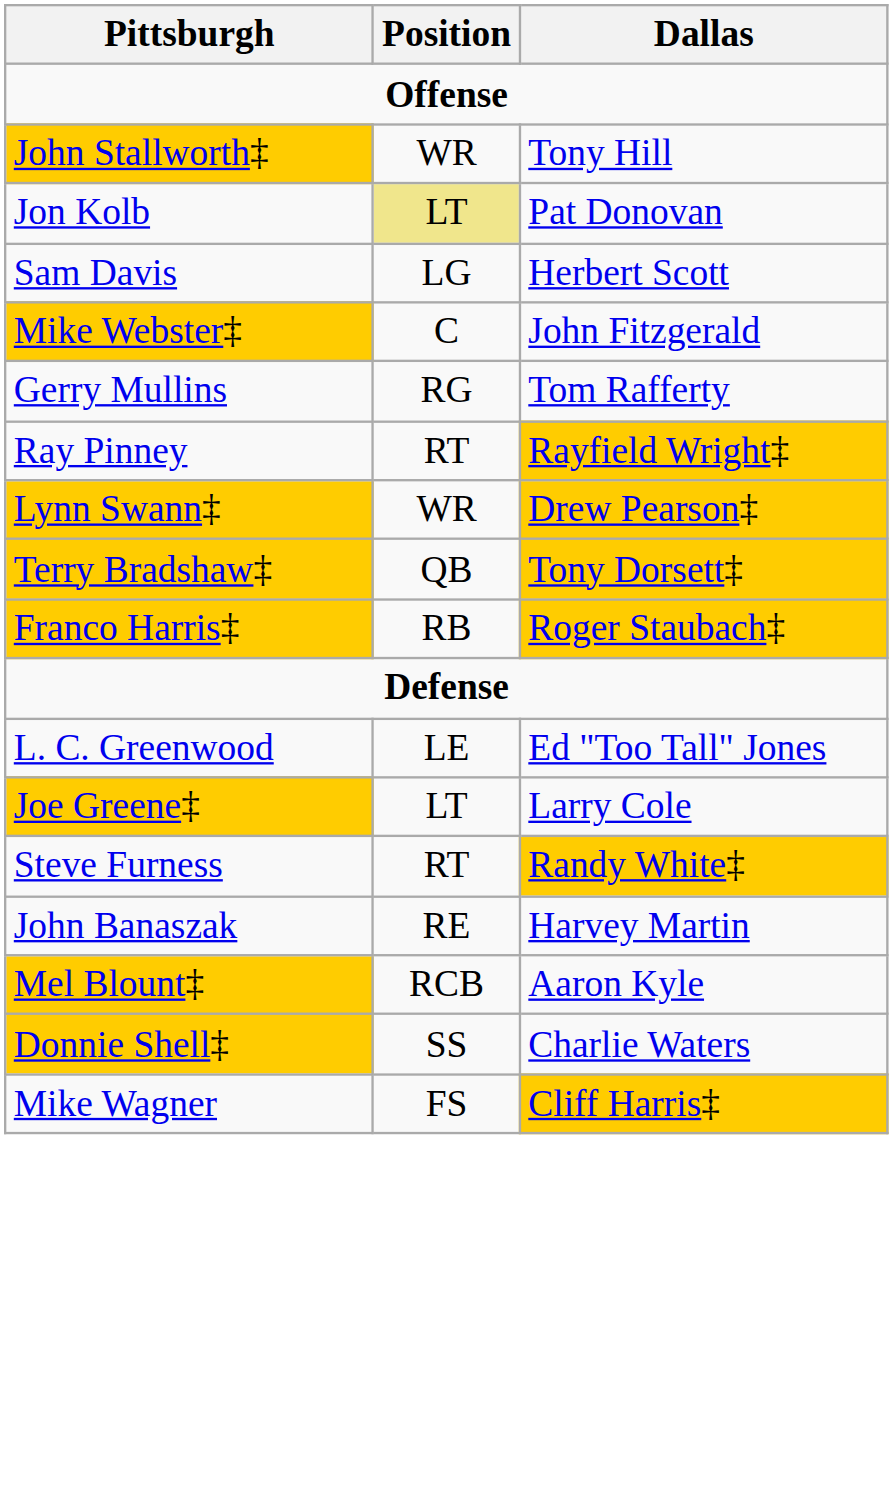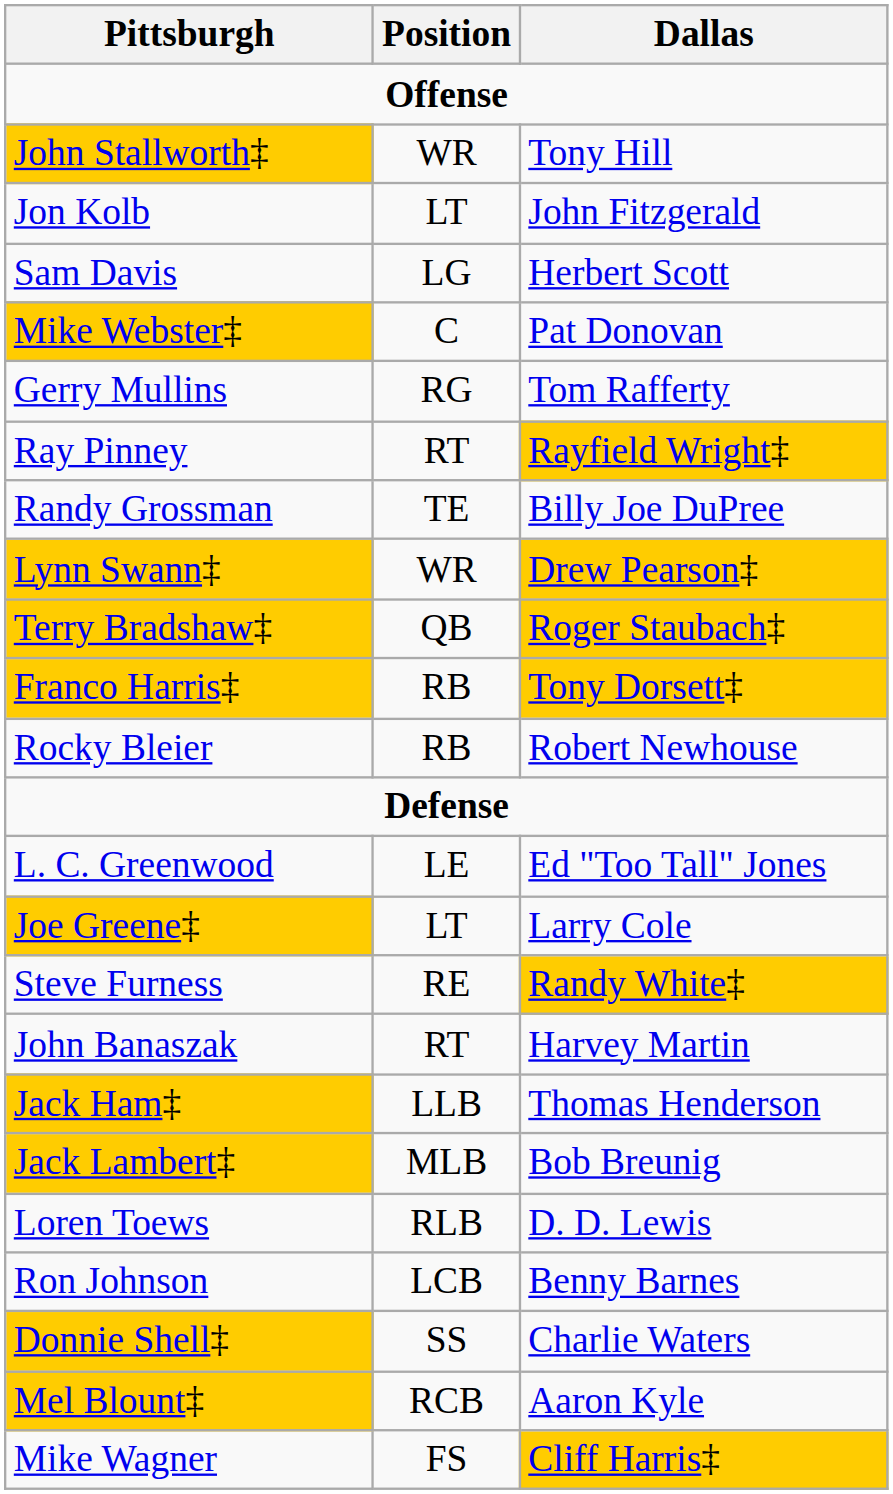(447, 212) khaki background -> (447, 212) no background
(626, 212) Pat Donovan -> (644, 212) John Fitzgerald
(644, 331) John Fitzgerald -> (626, 331) Pat Donovan
+ row: (143, 509)
(636, 568) Tony Dorsett‡ -> (657, 627) Roger Staubach‡
(657, 627) Roger Staubach‡ -> (636, 687) Tony Dorsett‡
+ row: (113, 746)
(447, 865) RT -> (447, 984) RE
(447, 924) RE -> (447, 1043) RT
+ row: (97, 1102)
+ row: (125, 1162)
+ row: (111, 1221)
+ row: (111, 1281)
rows swapped: (109, 984) <-> (121, 1043)
